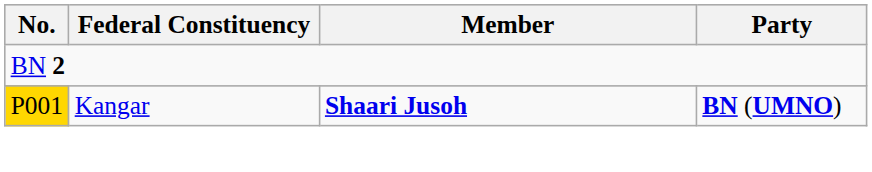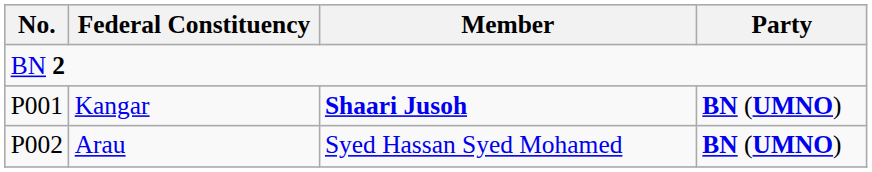(37, 105) gold background -> (37, 105) no background
+ row: (100, 145)
